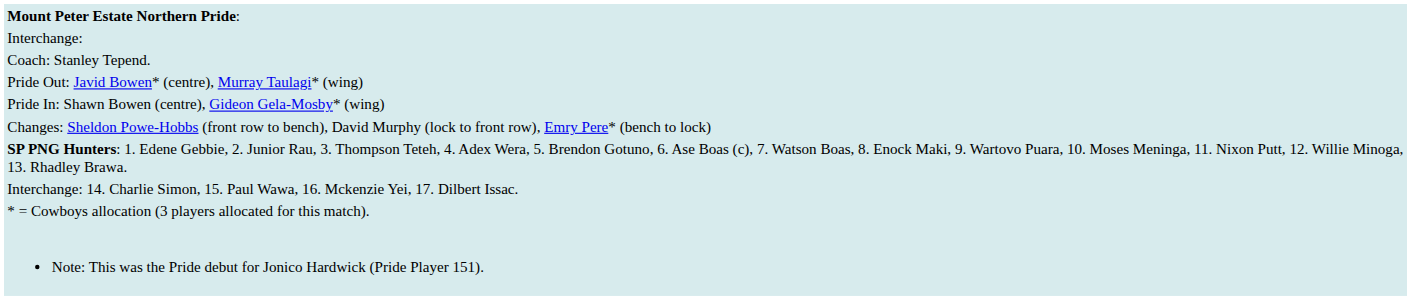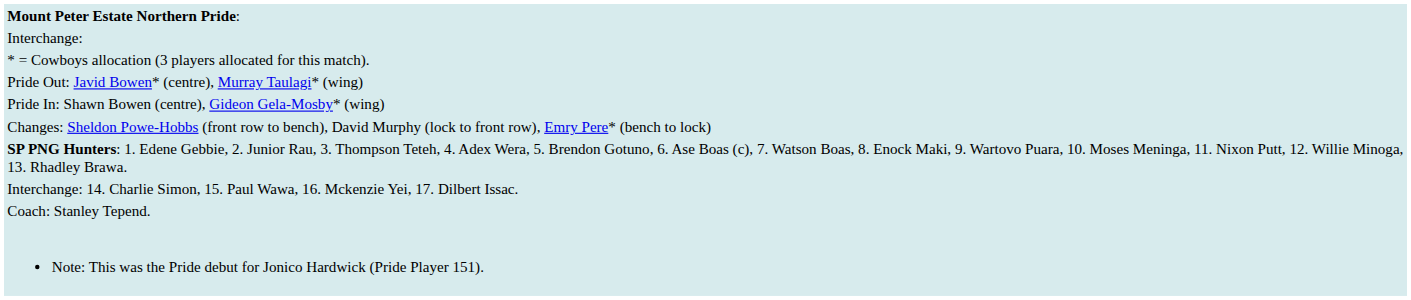(79, 60) Coach: Stanley Tepend. -> (188, 60) * = Cowboys allocation (3 players allocated for this match).
(188, 211) * = Cowboys allocation (3 players allocated for this match). -> (79, 211) Coach: Stanley Tepend.
